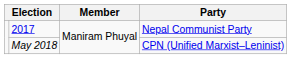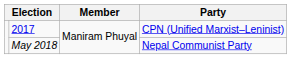(197, 29) Nepal Communist Party -> (213, 29) CPN (Unified Marxist–Leninist)
(213, 45) CPN (Unified Marxist–Leninist) -> (197, 45) Nepal Communist Party
